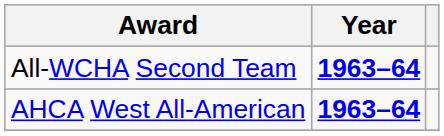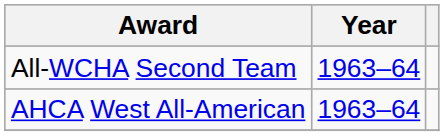(369, 67) bold -> (369, 67) normal
(369, 109) bold -> (369, 109) normal
